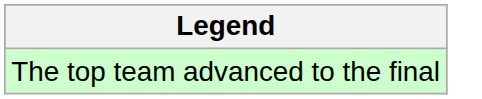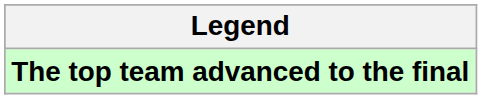(226, 70) normal -> (240, 70) bold
